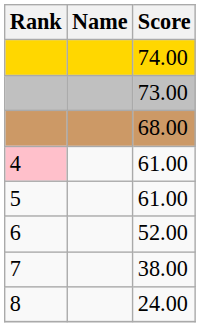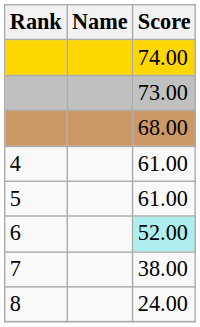(15, 163) pink background -> (15, 163) no background
(163, 233) no background -> (163, 233) paleturquoise background
